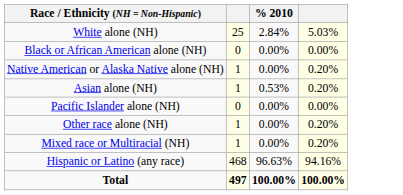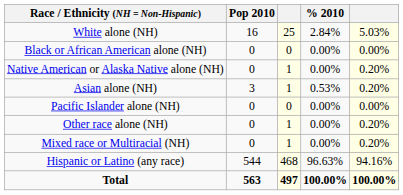+ column: (252, 13)
